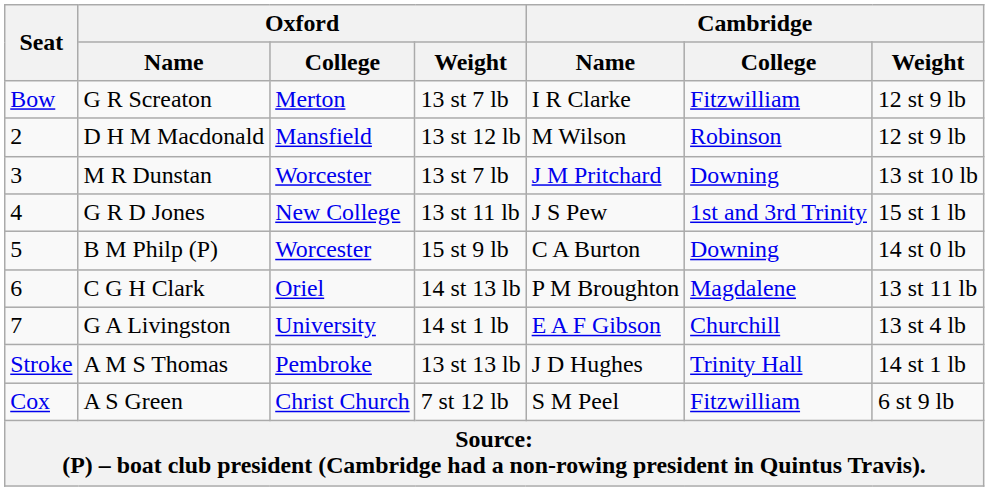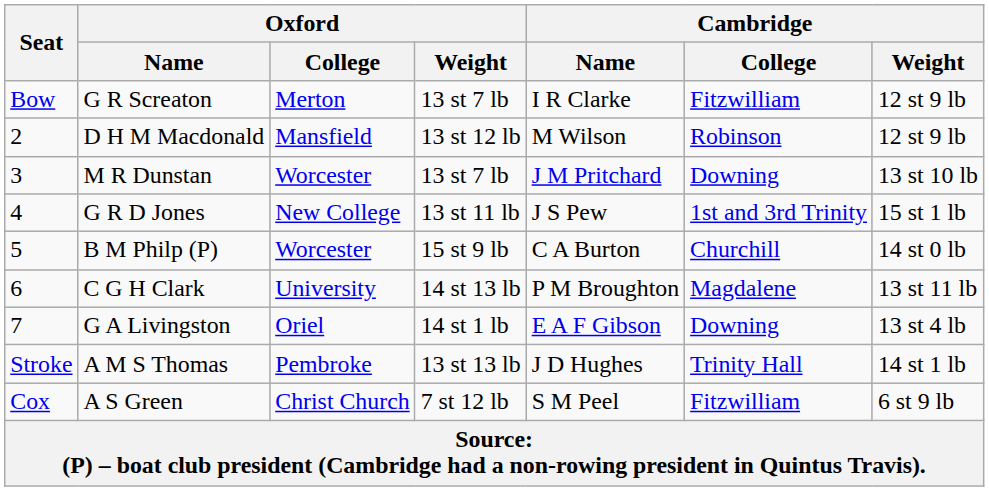(734, 250) Downing -> (735, 250) Churchill
(300, 288) Oriel -> (326, 288) University
(326, 325) University -> (300, 325) Oriel
(735, 325) Churchill -> (734, 325) Downing
